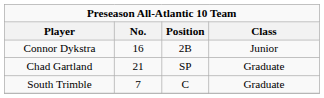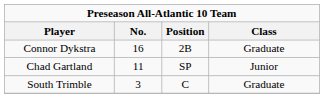(264, 48) Junior -> (264, 48) Graduate
(138, 66) 21 -> (138, 66) 11
(264, 66) Graduate -> (264, 66) Junior
(138, 84) 7 -> (138, 84) 3
